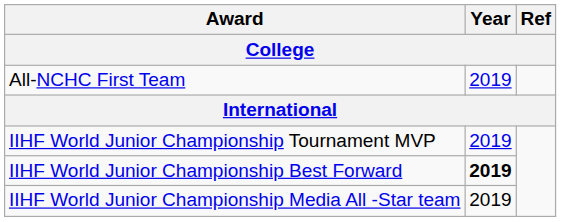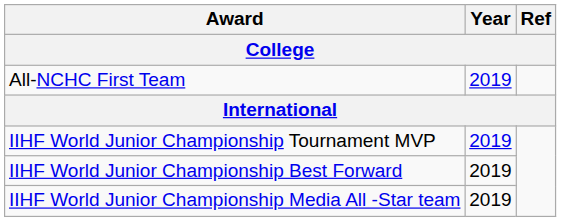(490, 170) bold -> (490, 170) normal
